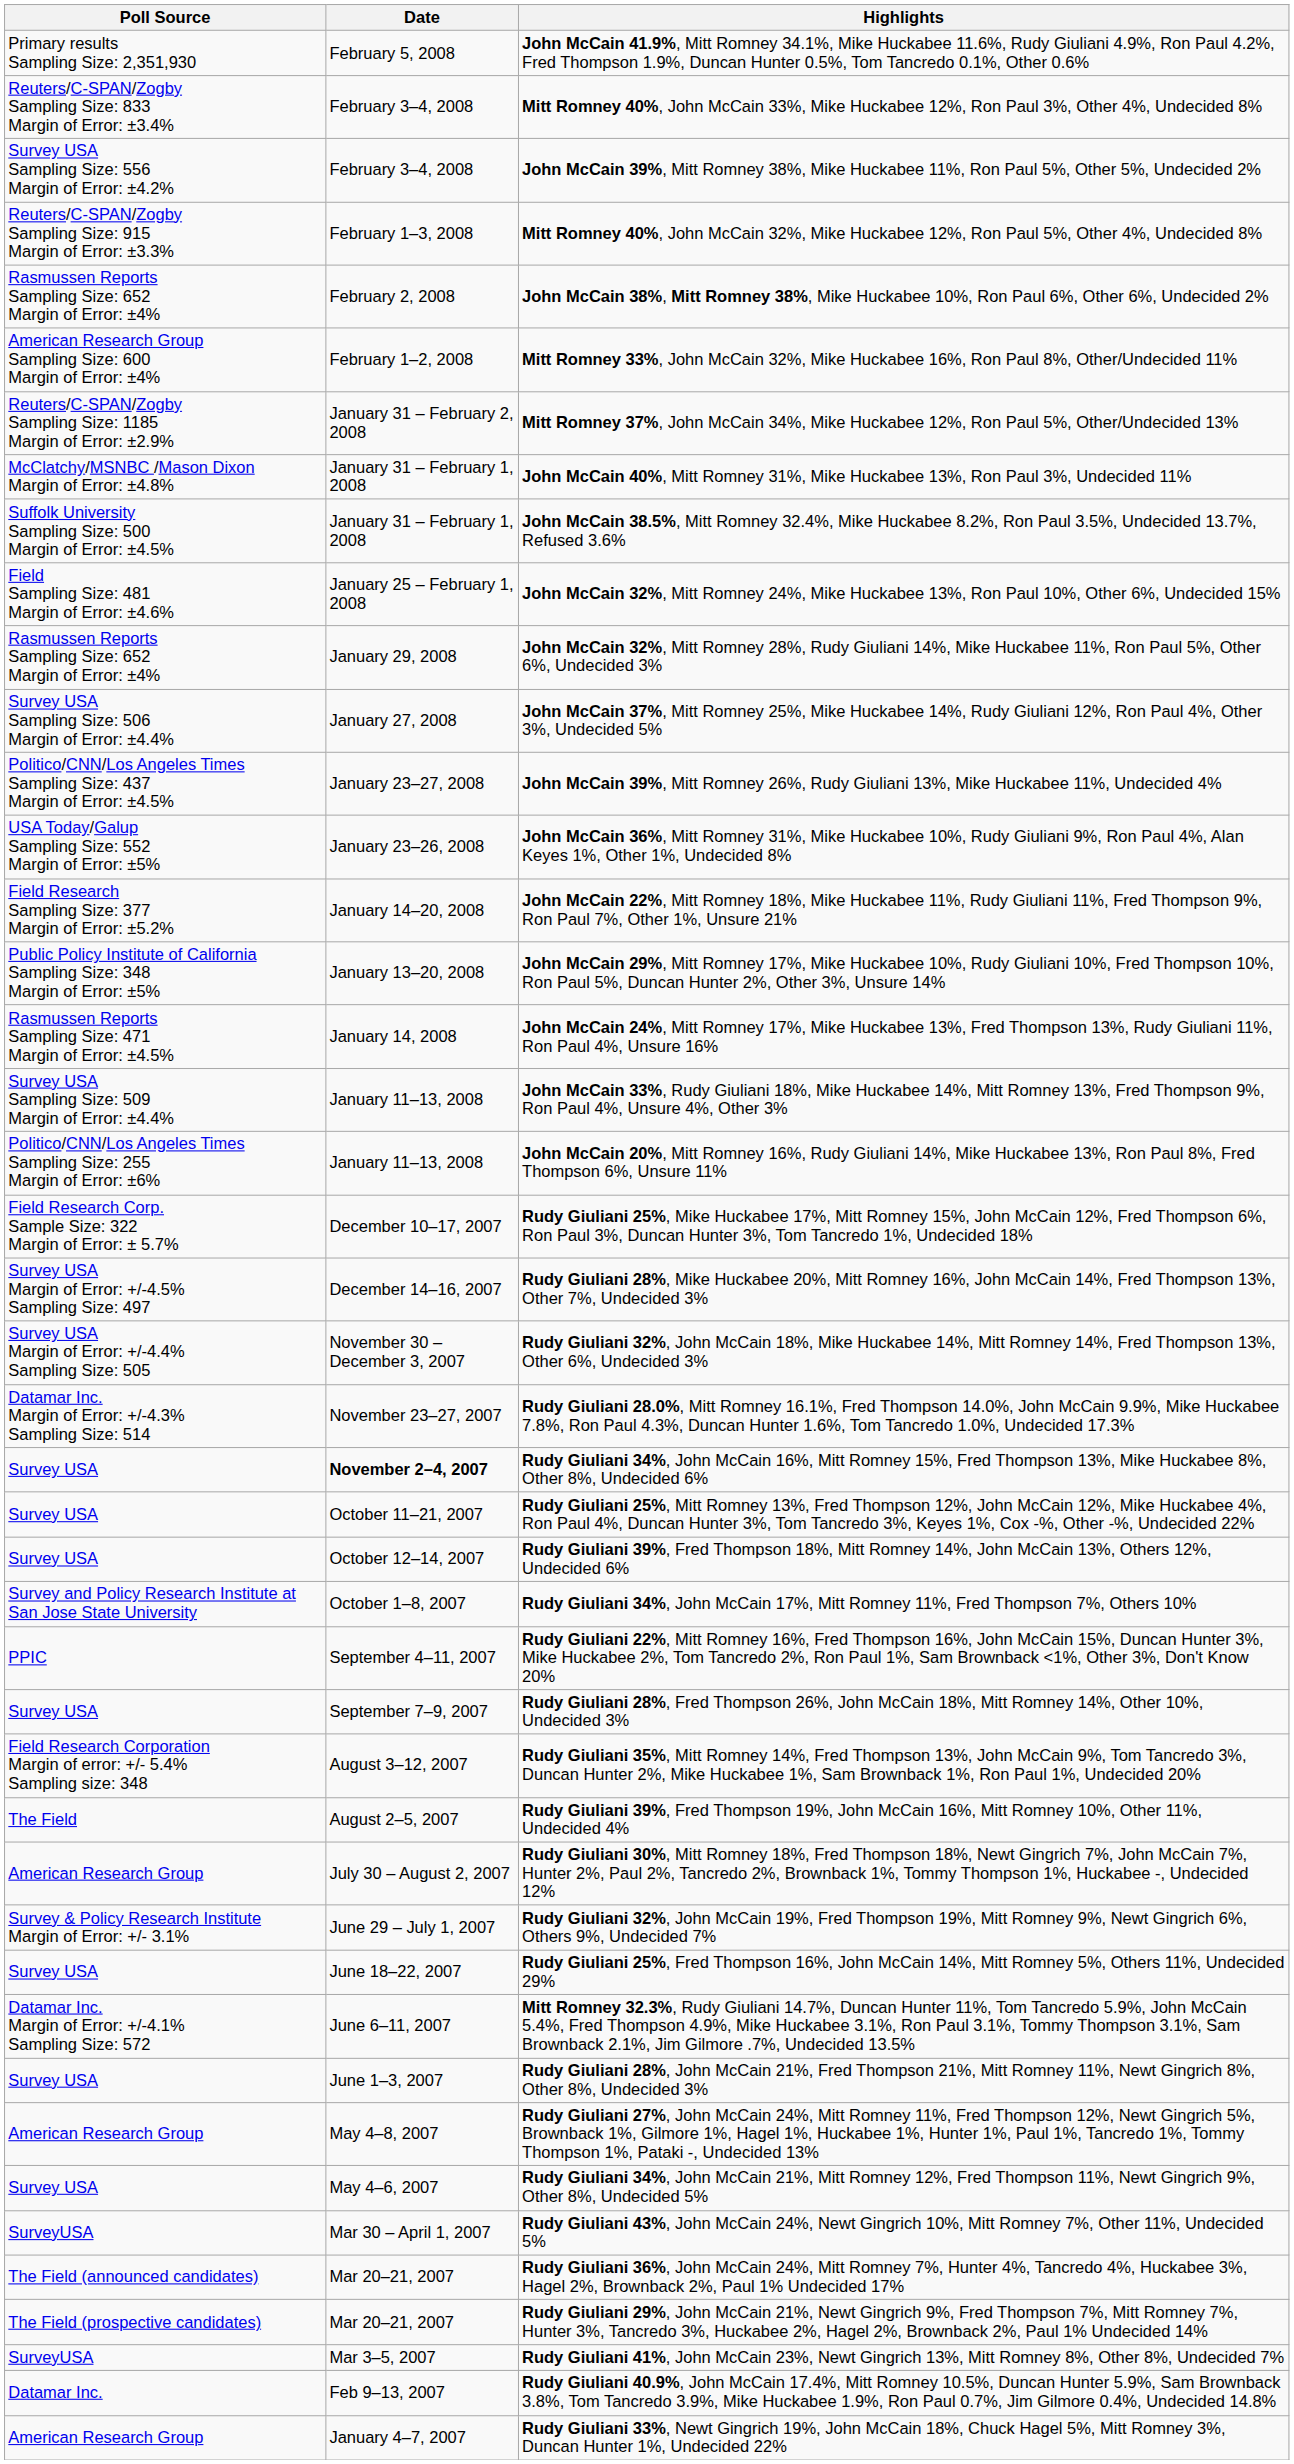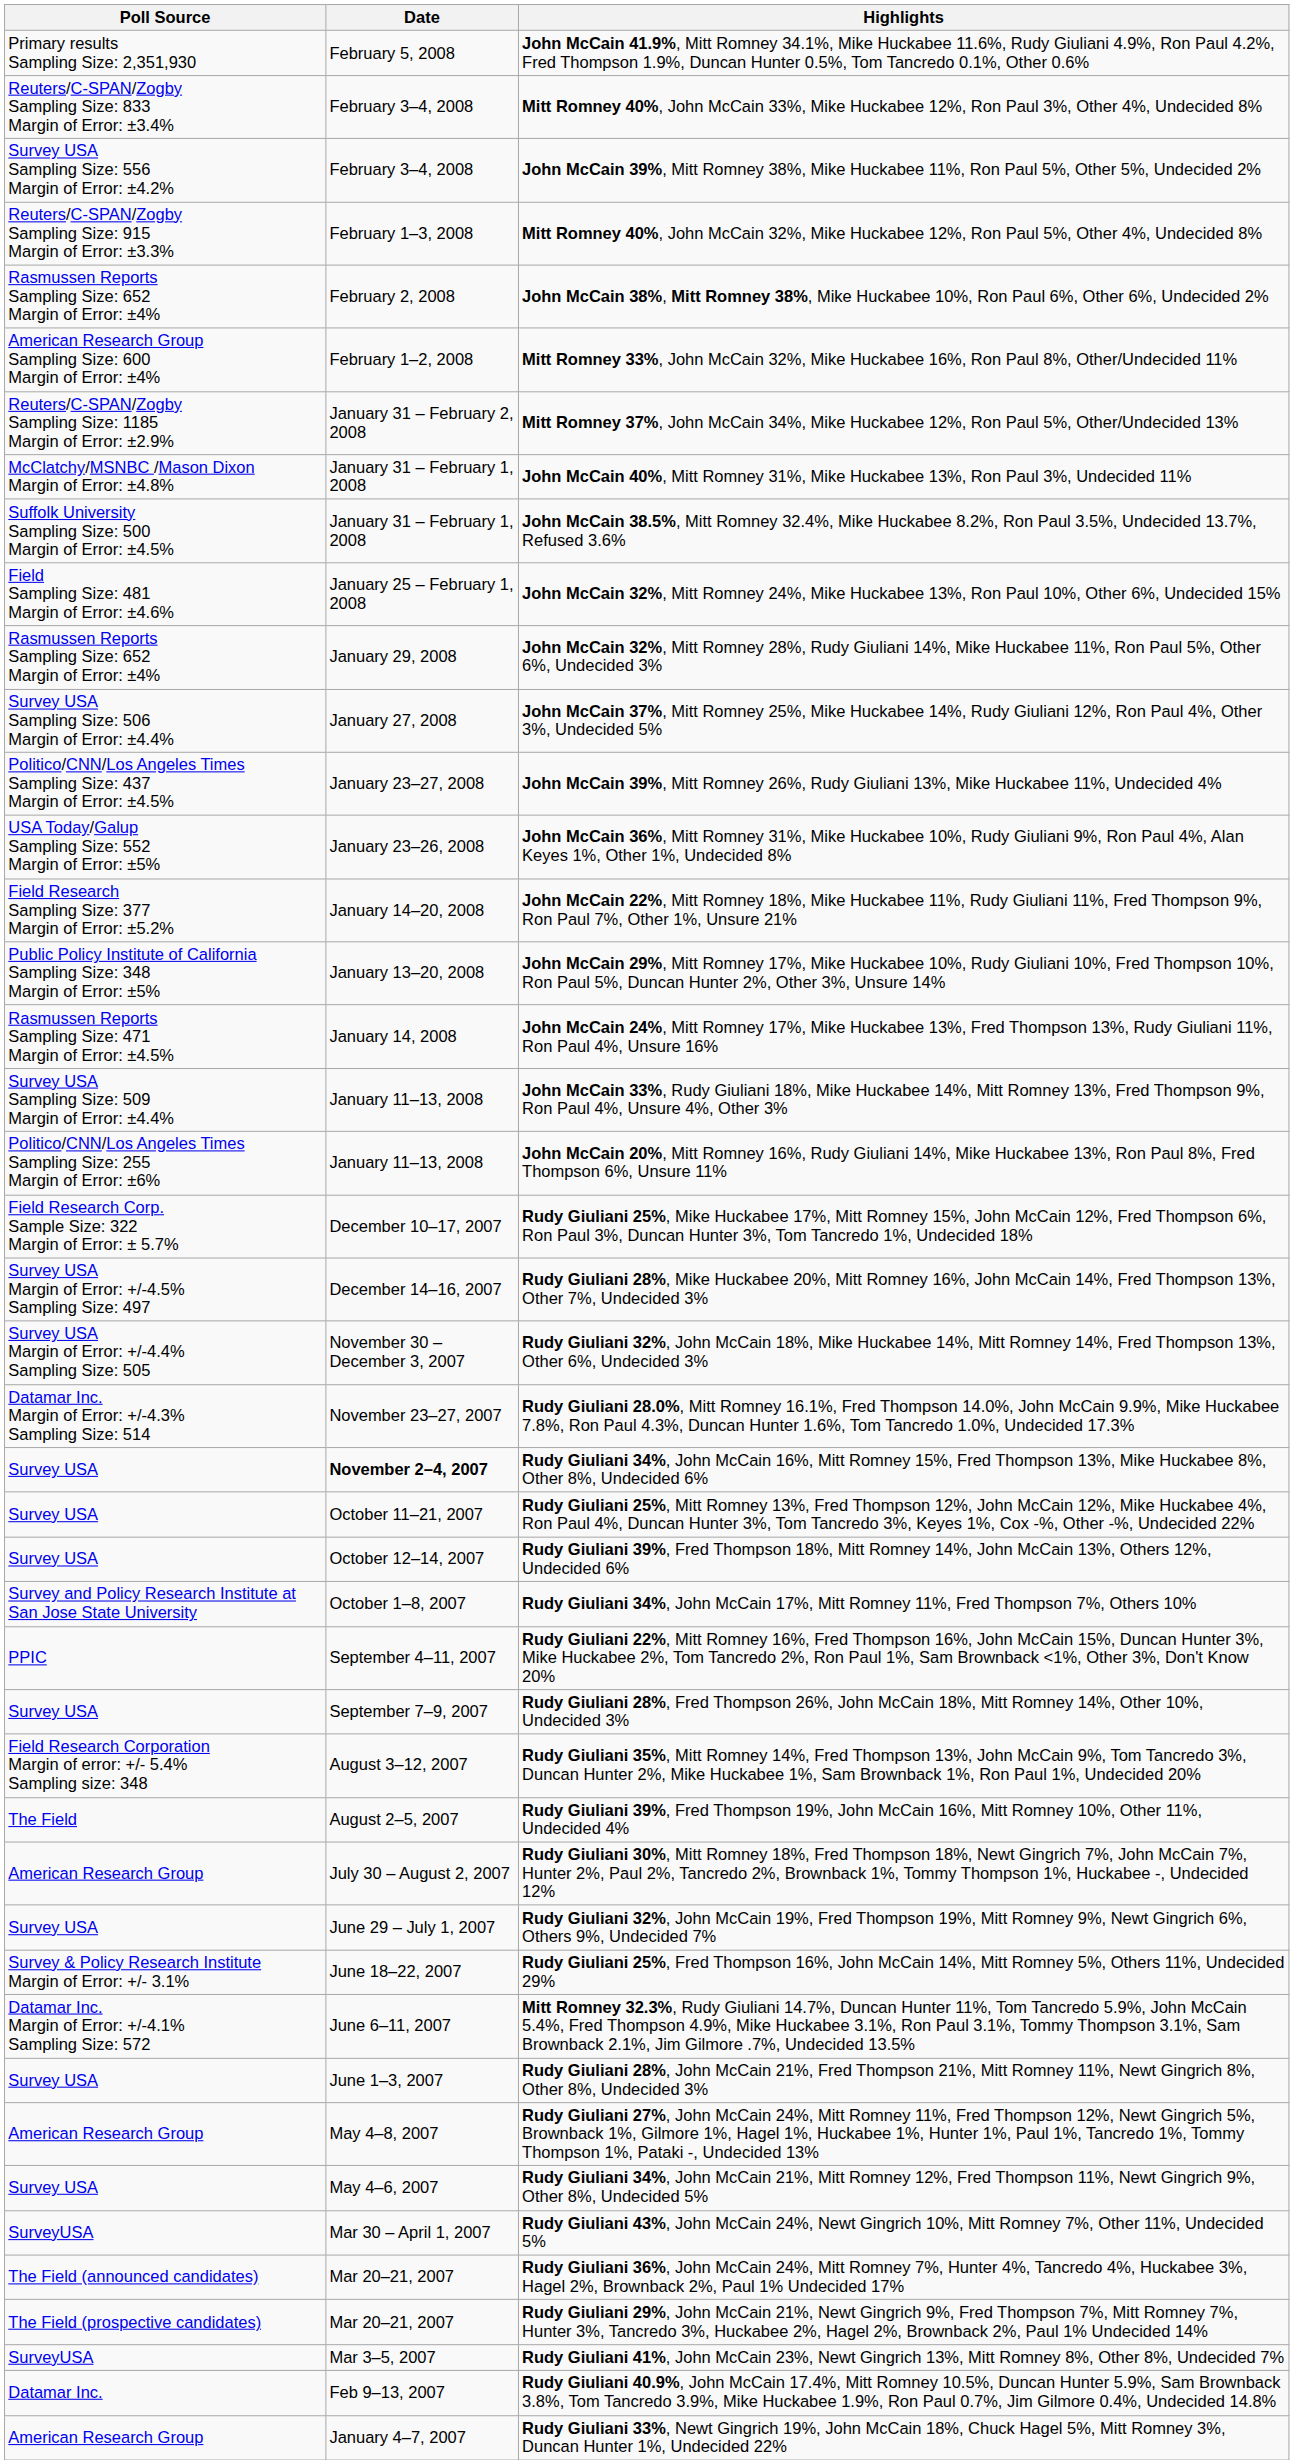(135, 1927) Survey & Policy Research Institute Margin of Error: +/- 3.1% -> (53, 1927) Survey USA
(53, 1972) Survey USA -> (135, 1972) Survey & Policy Research Institute Margin of Error: +/- 3.1%
